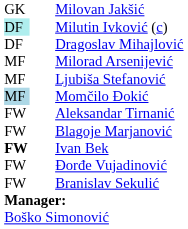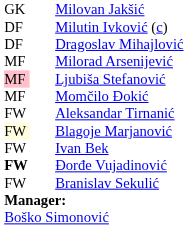(14, 26) paleturquoise background -> (14, 26) no background
(15, 79) no background -> (15, 79) pink background
(15, 96) lightblue background -> (15, 96) no background
(15, 131) no background -> (15, 131) lightyellow background
(16, 148) bold -> (15, 148) normal
(15, 165) normal -> (16, 165) bold
